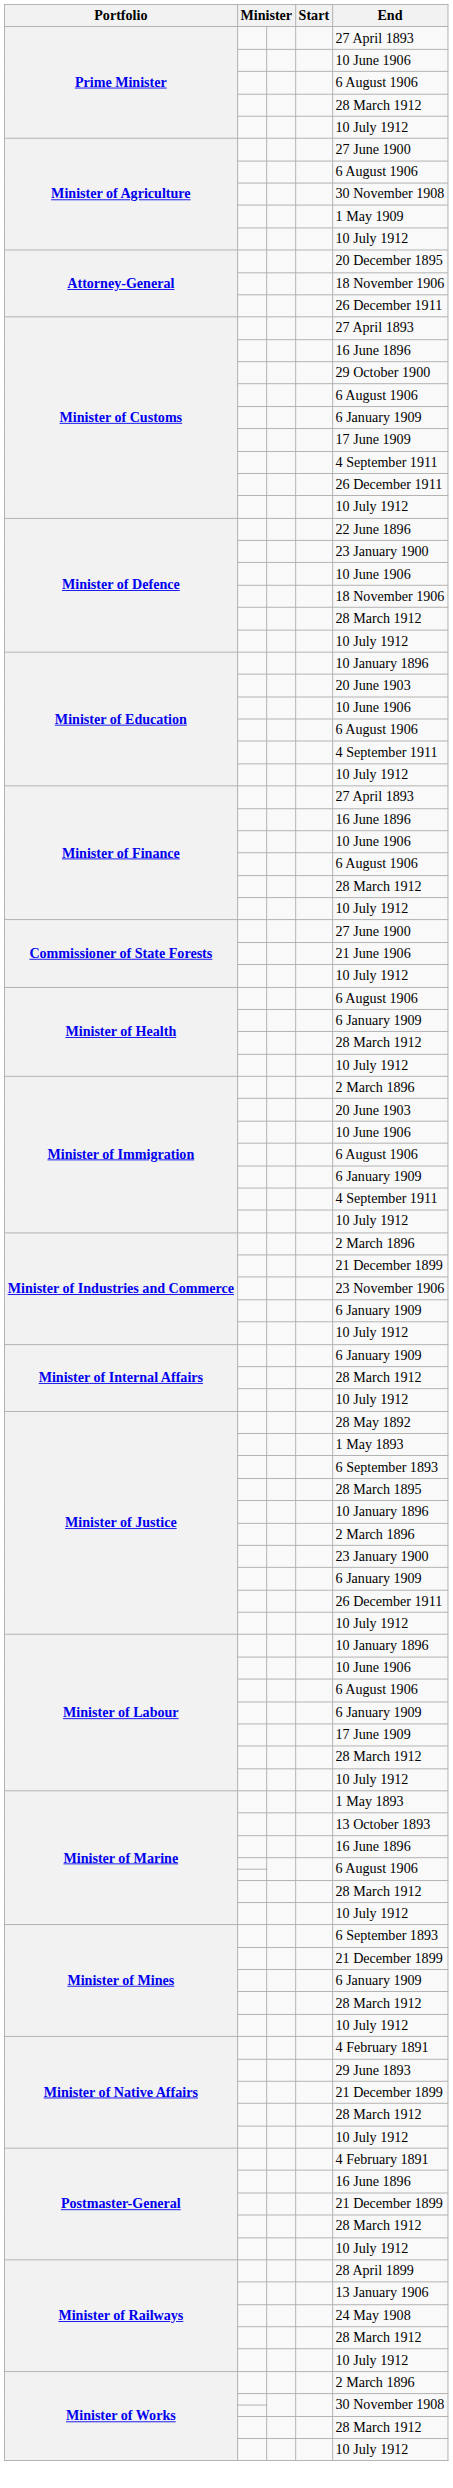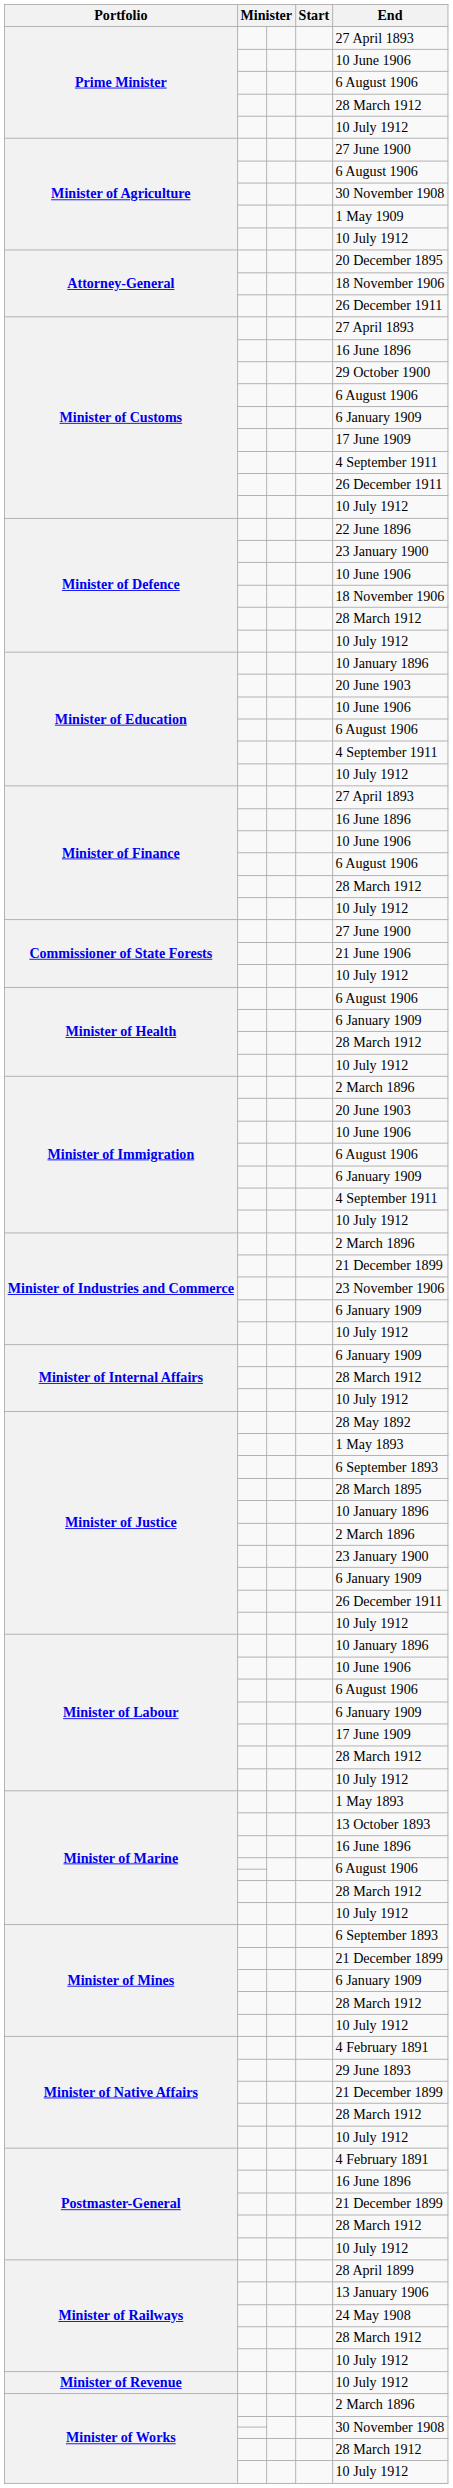+ row: (121, 2382)
